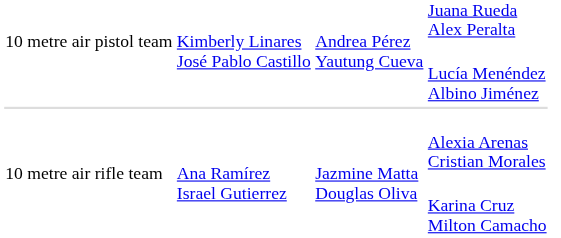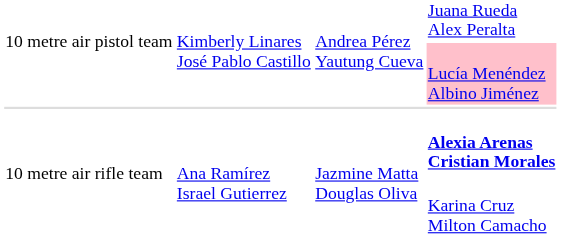(487, 83) no background -> (487, 83) pink background
(487, 151) normal -> (492, 151) bold
